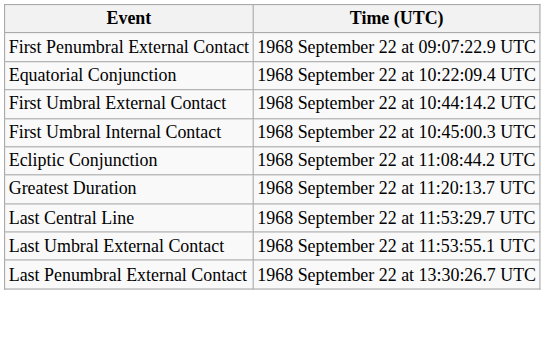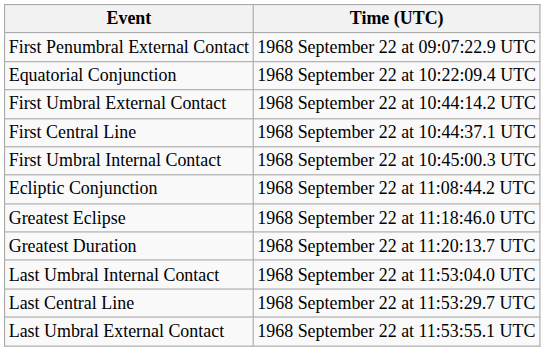+ row: (72, 132)
+ row: (67, 217)
+ row: (114, 274)
- row: (128, 274)
